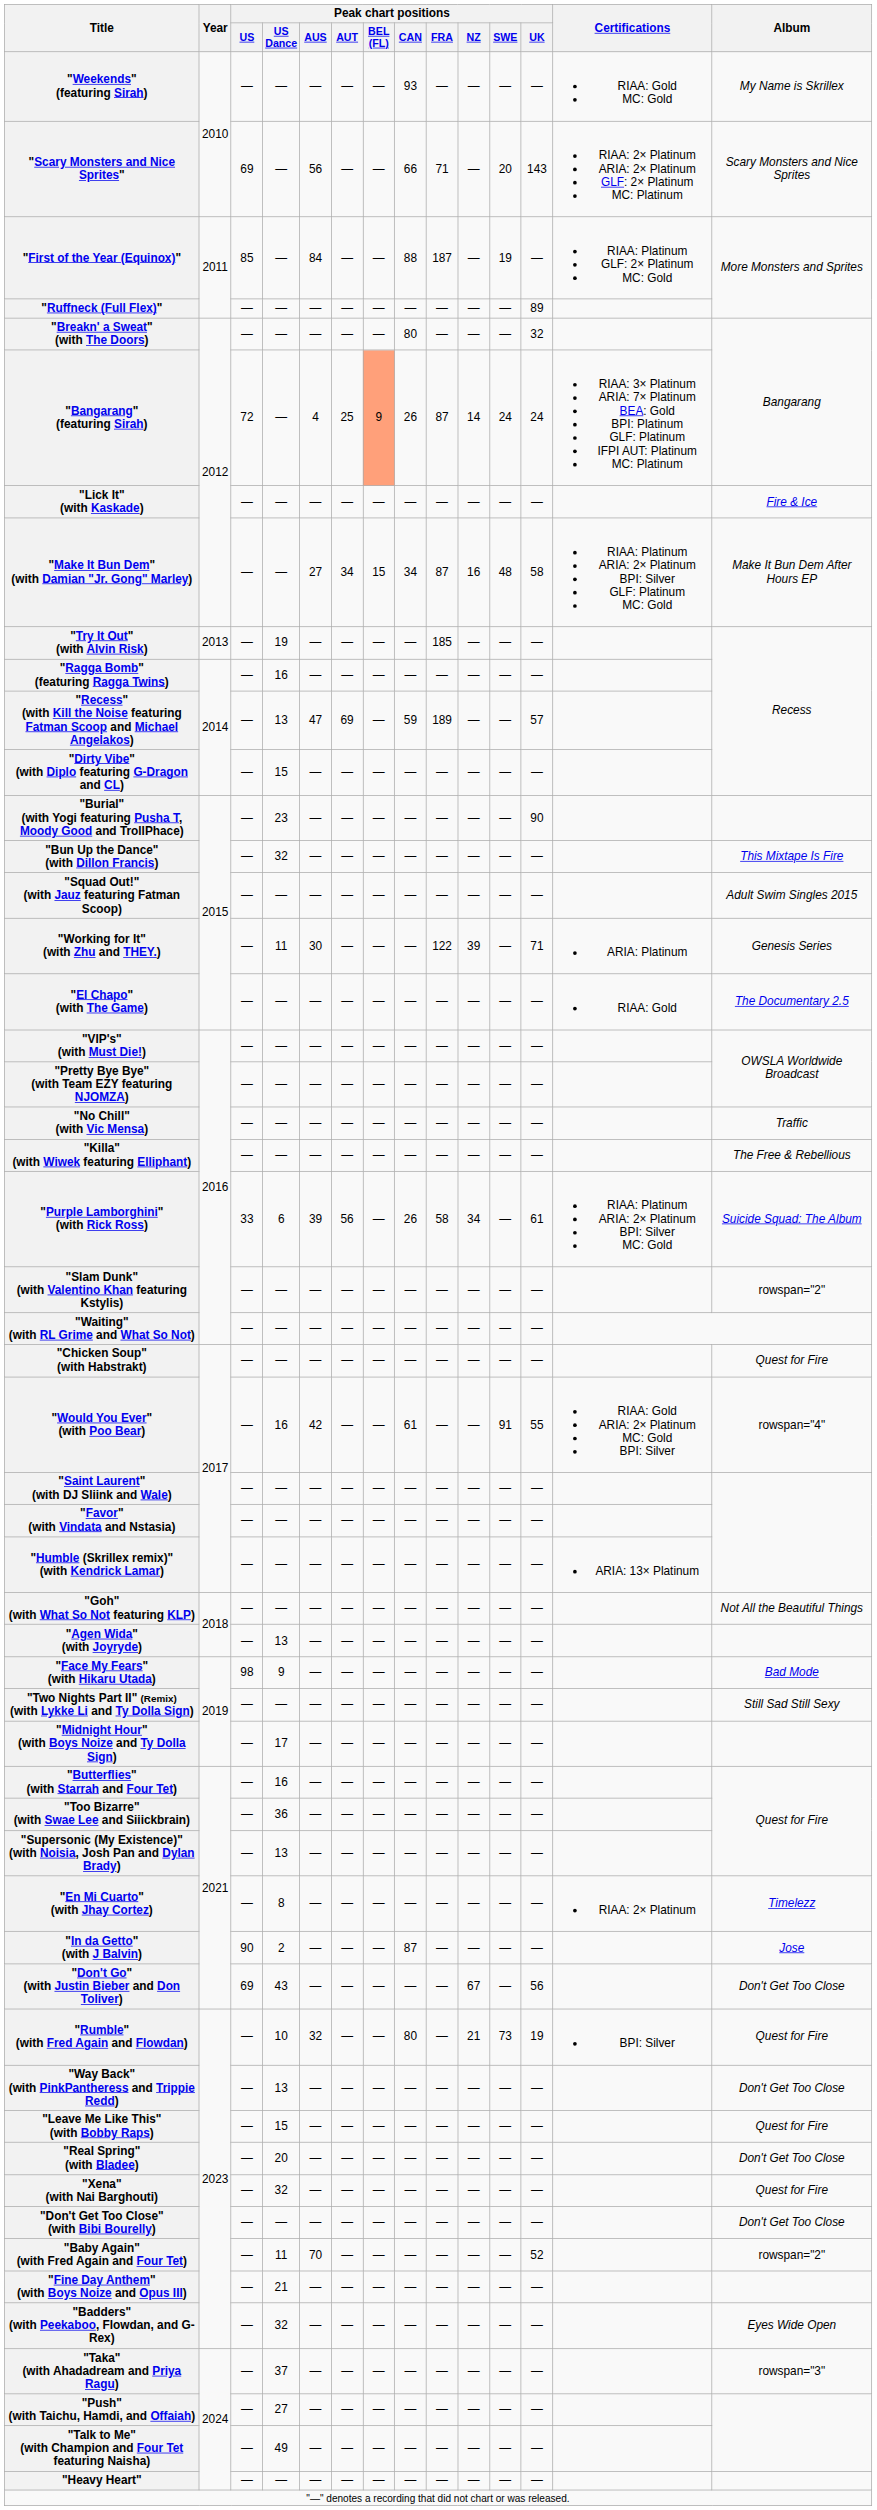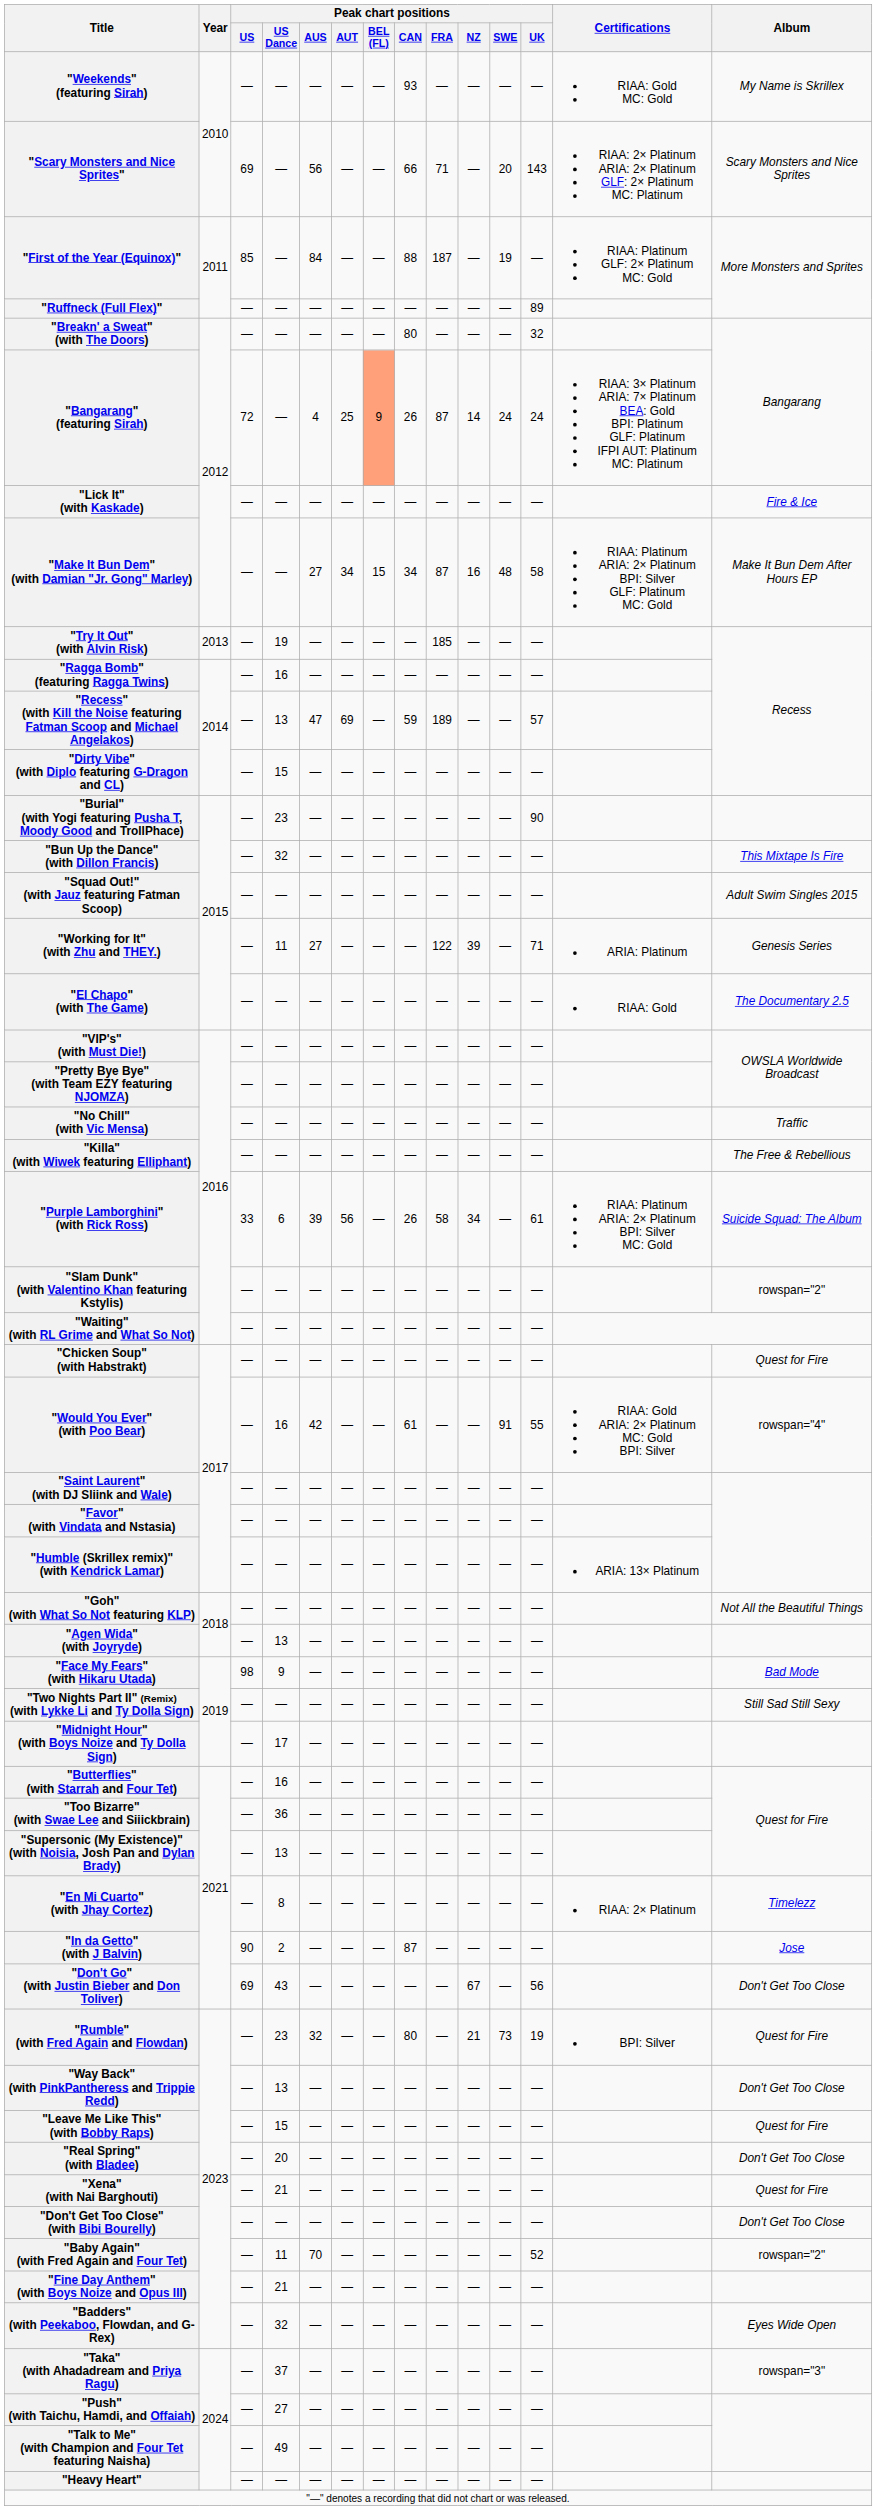(315, 946) 30 -> (315, 946) 27
(281, 2037) 10 -> (281, 2037) 23
(281, 2190) 32 -> (281, 2190) 21
